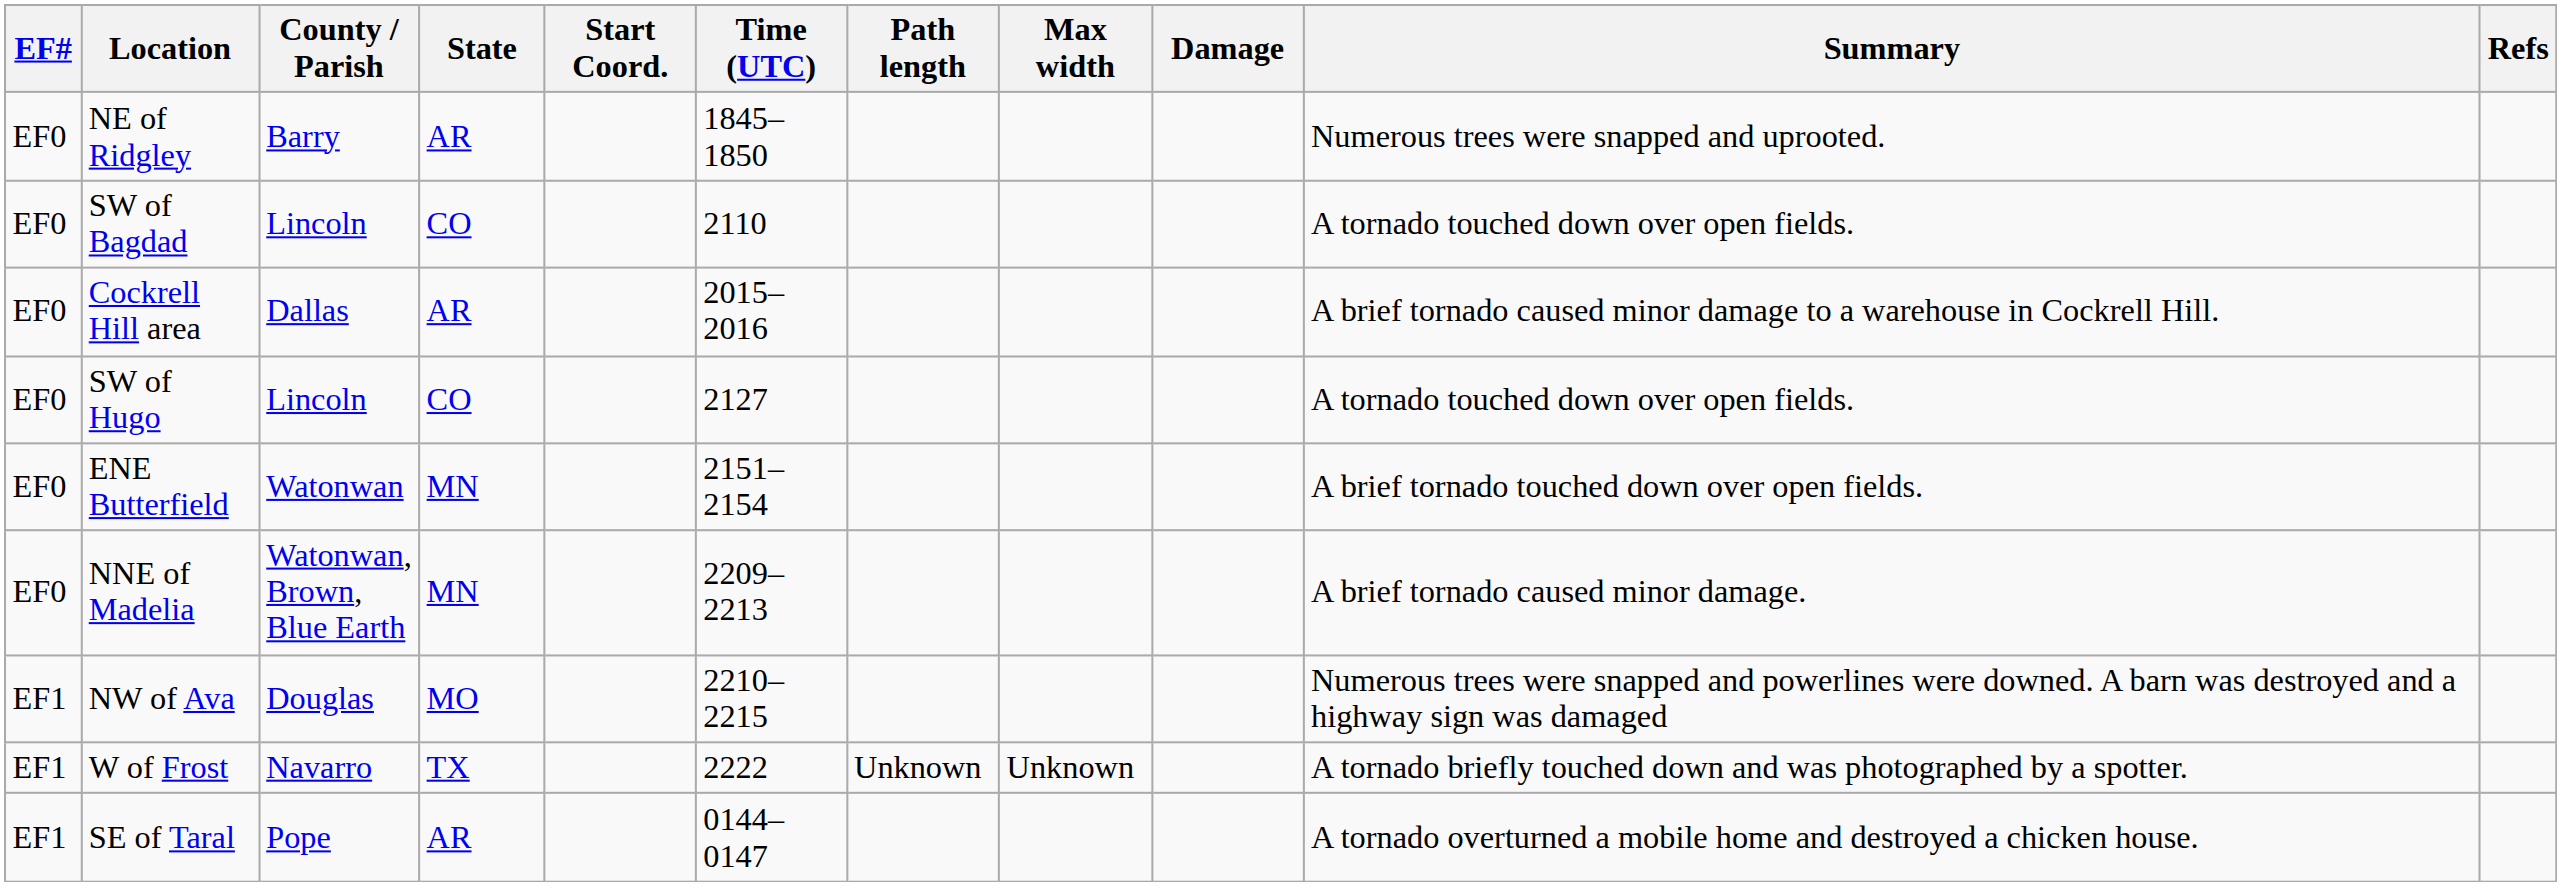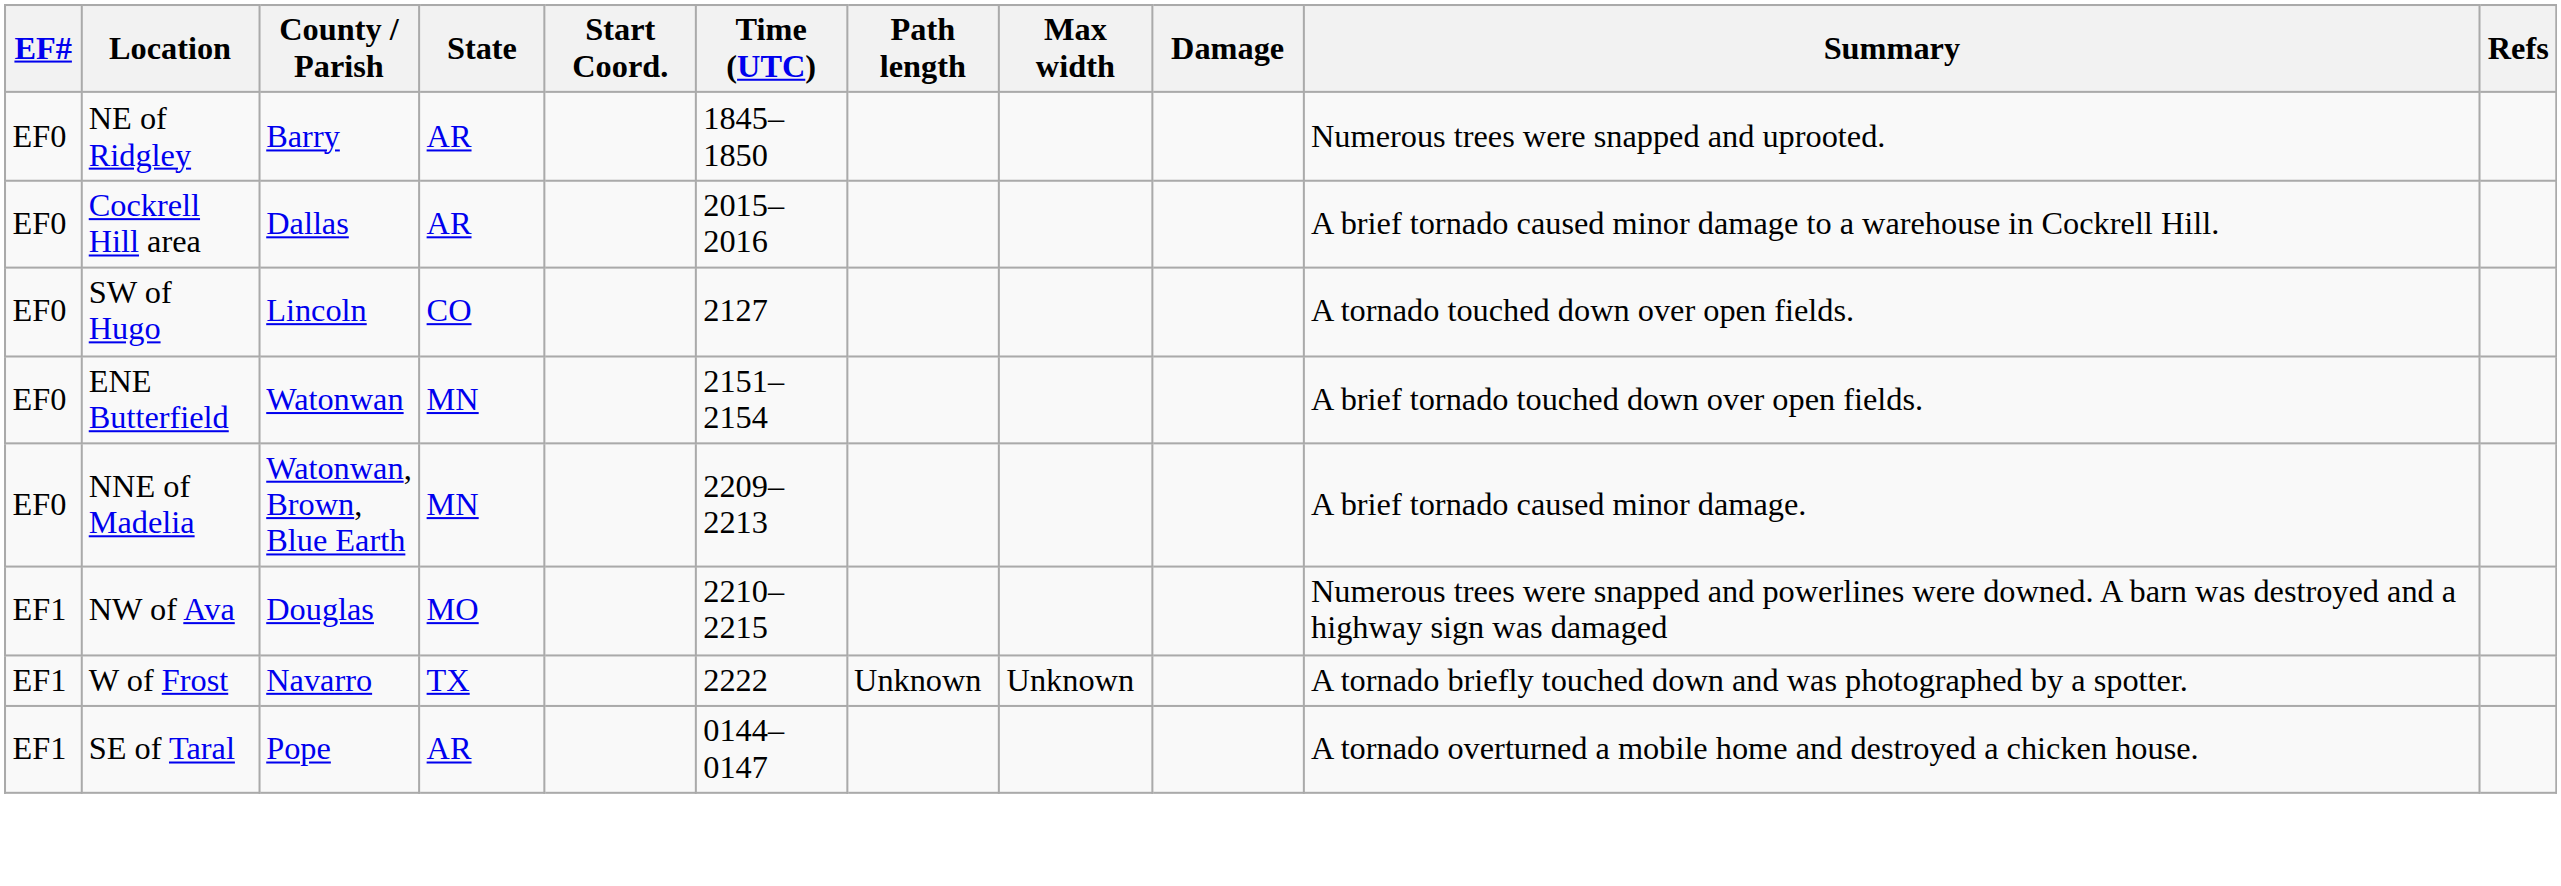- row: (138, 223)
